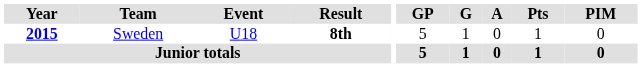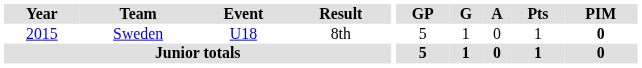(42, 33) bold -> (42, 33) normal
(341, 33) bold -> (341, 33) normal
(601, 33) normal -> (601, 33) bold
